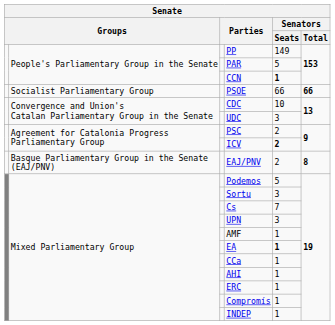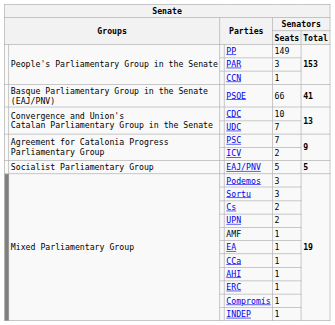(277, 64) 5 -> (277, 64) 3
(277, 78) bold -> (277, 78) normal
(82, 91) Socialist Parliamentary Group -> (109, 96) Basque Parliamentary Group in the Senate (EAJ/PNV)
(308, 91) 66 -> (308, 96) 41
(277, 118) 3 -> (277, 127) 7
(277, 131) 2 -> (277, 141) 7
(277, 144) bold -> (277, 154) normal
(109, 163) Basque Parliamentary Group in the Senate (EAJ/PNV) -> (82, 167) Socialist Parliamentary Group
(277, 163) 2 -> (277, 167) 5
(306, 163) 8 -> (306, 167) 5
(277, 181) 5 -> (277, 181) 3
(277, 207) 7 -> (277, 207) 2
(277, 221) 3 -> (277, 221) 2
(277, 247) bold -> (277, 247) normal
